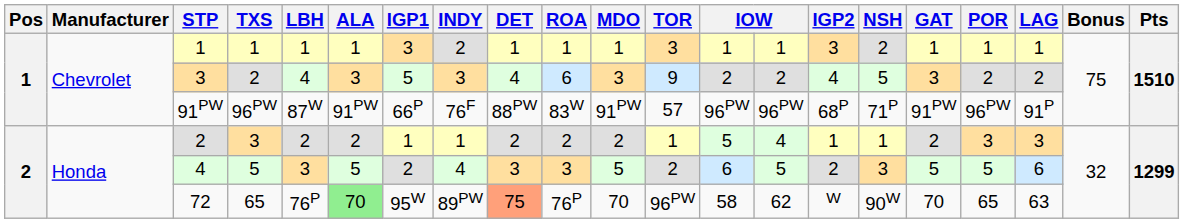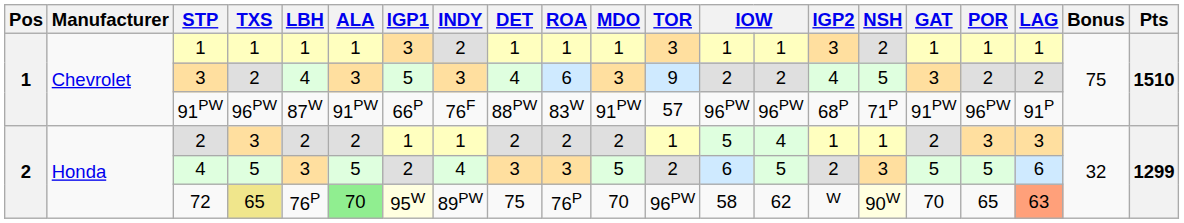(254, 201) no background -> (254, 201) khaki background
(408, 201) no background -> (408, 201) lightyellow background
(515, 201) lightsalmon background -> (515, 201) no background
(883, 201) no background -> (883, 201) lightyellow background
(1039, 201) no background -> (1039, 201) lightsalmon background
